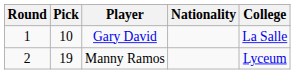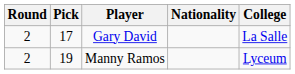(27, 36) 1 -> (27, 36) 2
(66, 36) 10 -> (66, 36) 17
